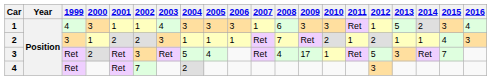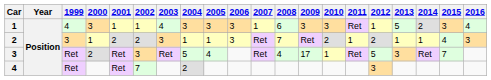(232, 40) 1 -> (232, 40) 3
